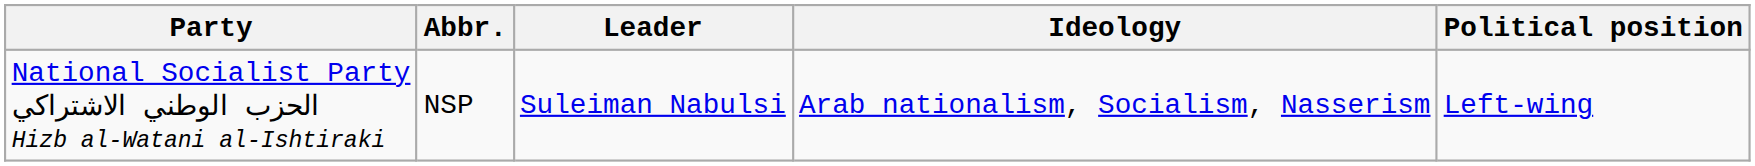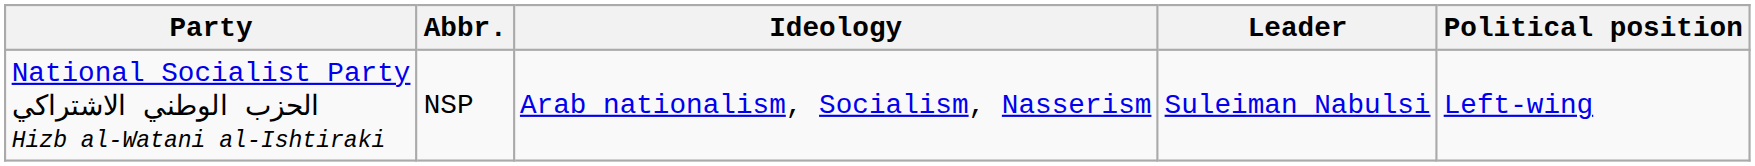columns swapped: (653, 28) <-> (1115, 28)
